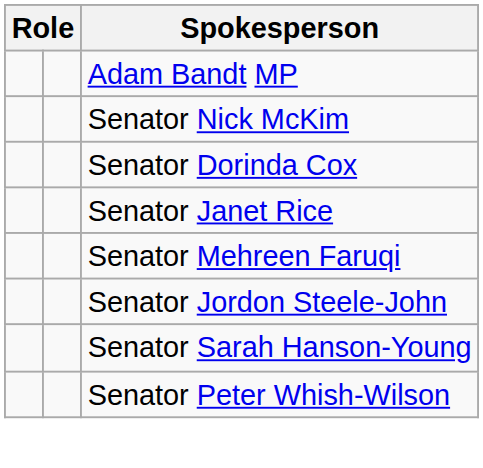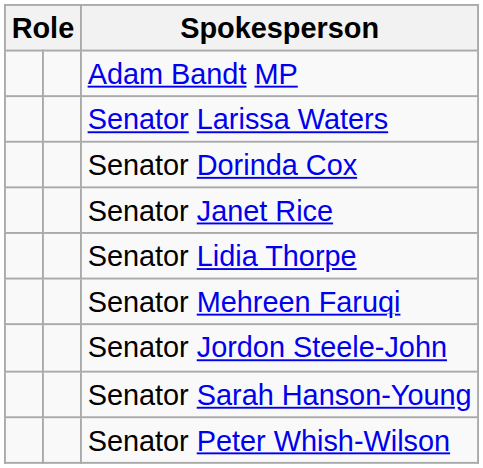+ row: (238, 119)
- row: (218, 119)
+ row: (222, 257)
